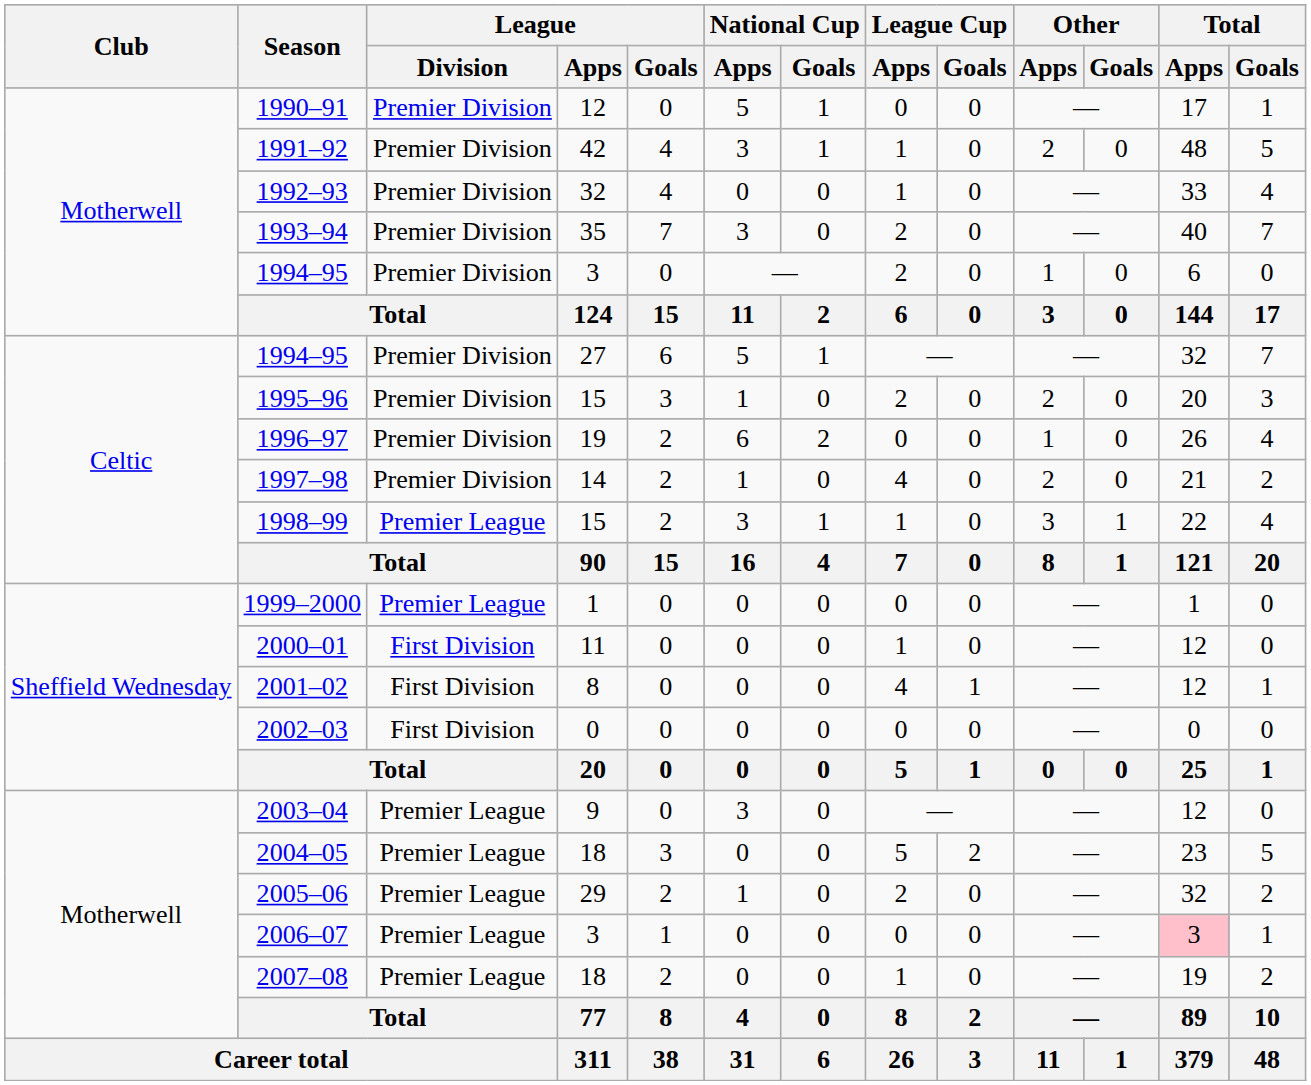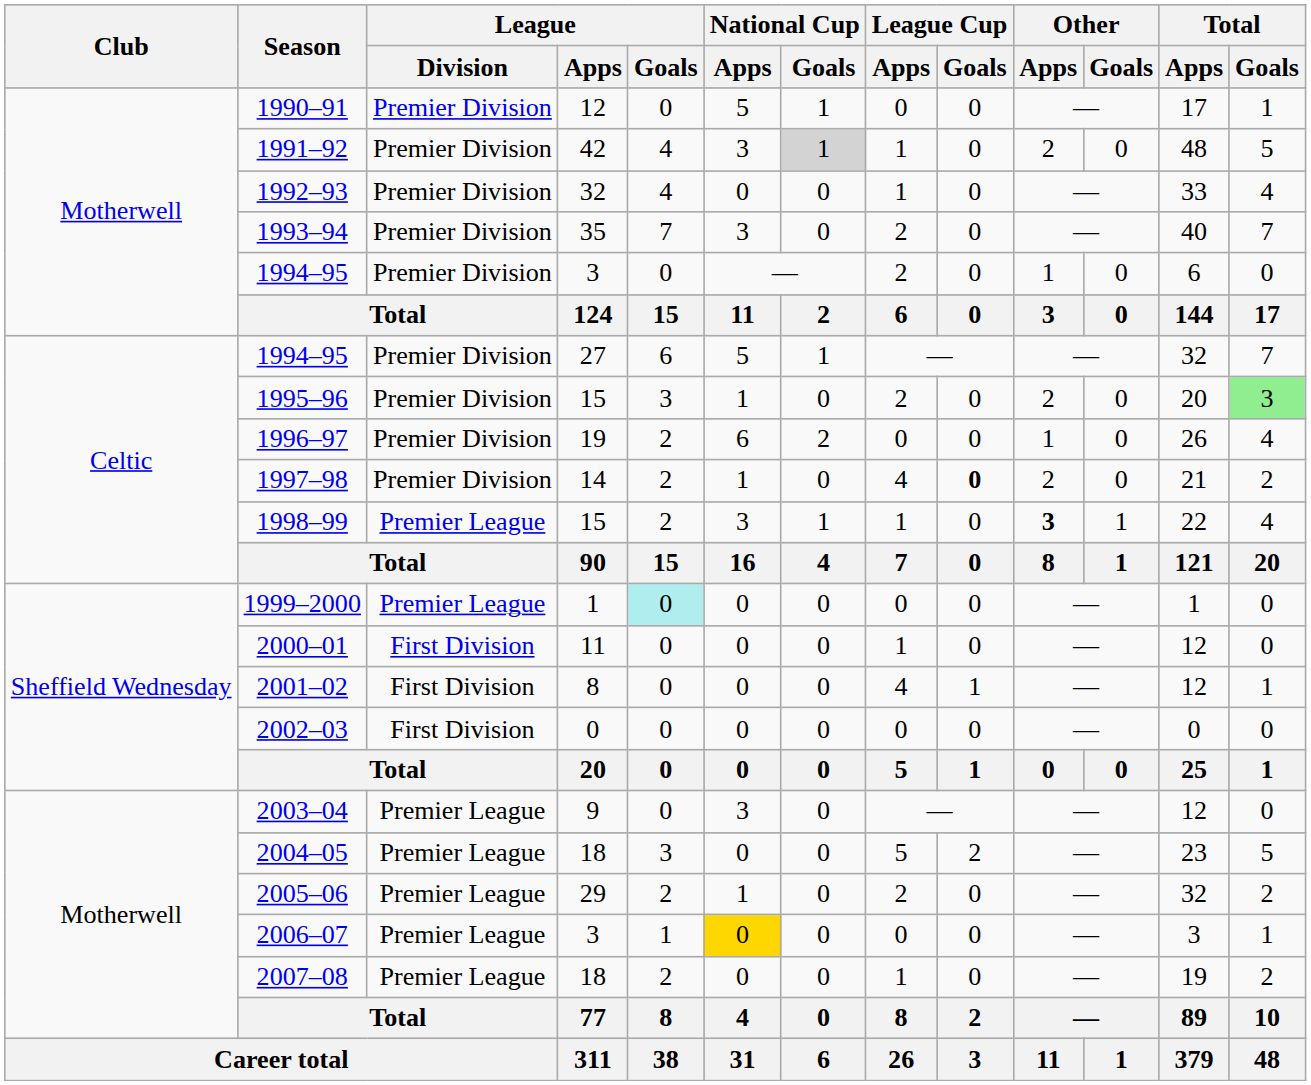(824, 149) no background -> (824, 149) lightgrey background
(1267, 397) no background -> (1267, 397) lightgreen background
(975, 480) normal -> (975, 480) bold
(1048, 521) normal -> (1048, 521) bold
(666, 604) no background -> (666, 604) paleturquoise background
(743, 935) no background -> (743, 935) gold background
(1194, 935) pink background -> (1194, 935) no background
